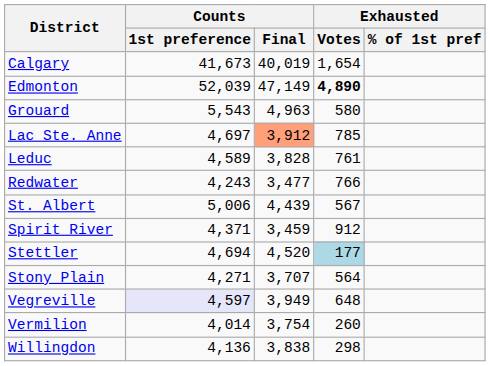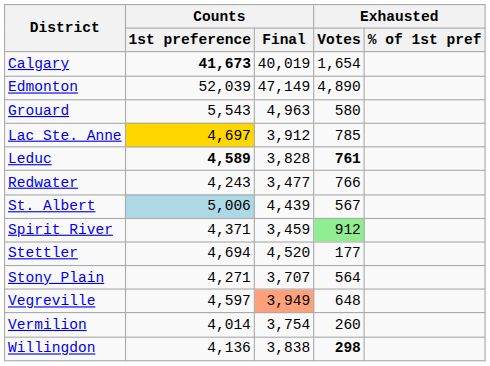(225, 64) normal -> (225, 64) bold
(339, 88) bold -> (339, 88) normal
(229, 135) no background -> (229, 135) gold background
(288, 135) lightsalmon background -> (288, 135) no background
(229, 159) normal -> (229, 159) bold
(348, 159) normal -> (348, 159) bold
(229, 206) no background -> (229, 206) lightblue background
(348, 230) no background -> (348, 230) lightgreen background
(348, 254) lightblue background -> (348, 254) no background
(229, 301) lavender background -> (229, 301) no background
(288, 301) no background -> (288, 301) lightsalmon background
(348, 349) normal -> (348, 349) bold
